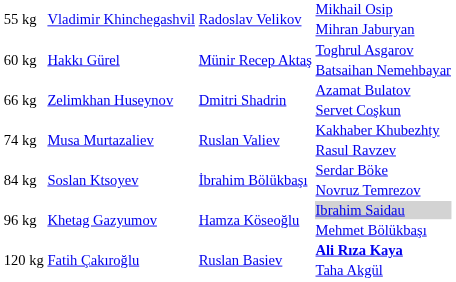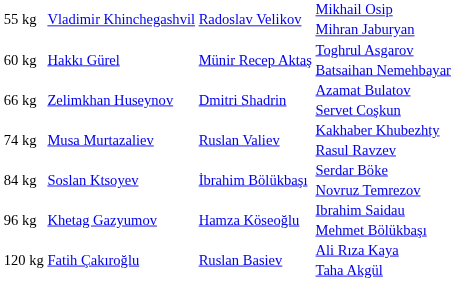(360, 210) lightgrey background -> (360, 210) no background
(359, 250) bold -> (357, 250) normal
